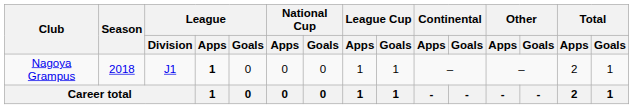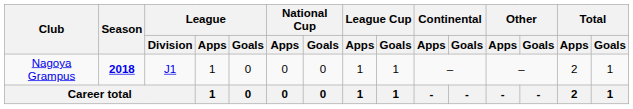(122, 69) normal -> (122, 69) bold
(212, 69) bold -> (212, 69) normal
